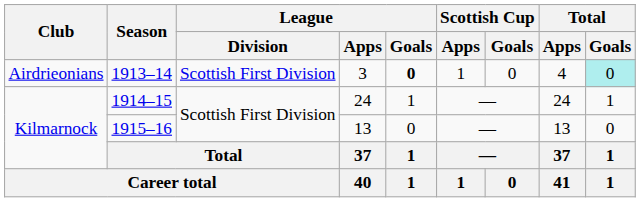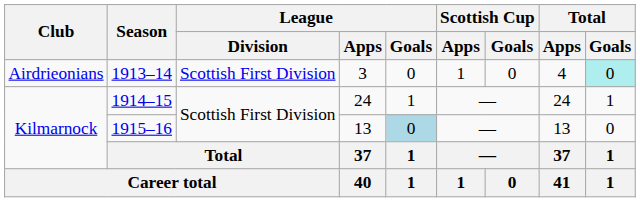(411, 73) bold -> (411, 73) normal
(411, 127) no background -> (411, 127) lightblue background
